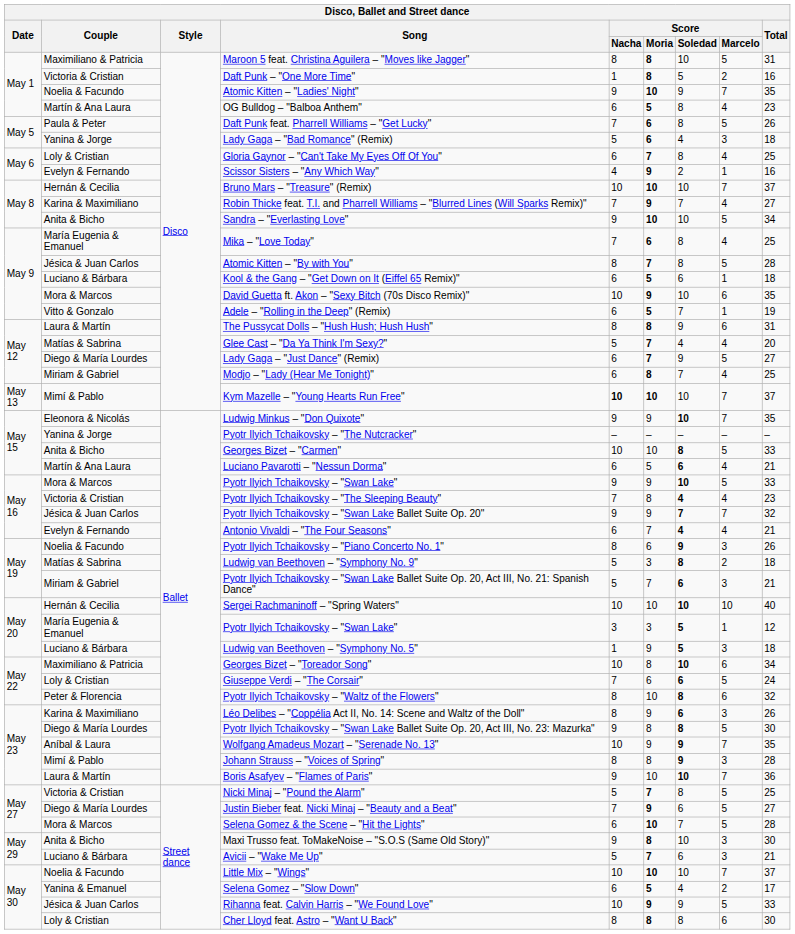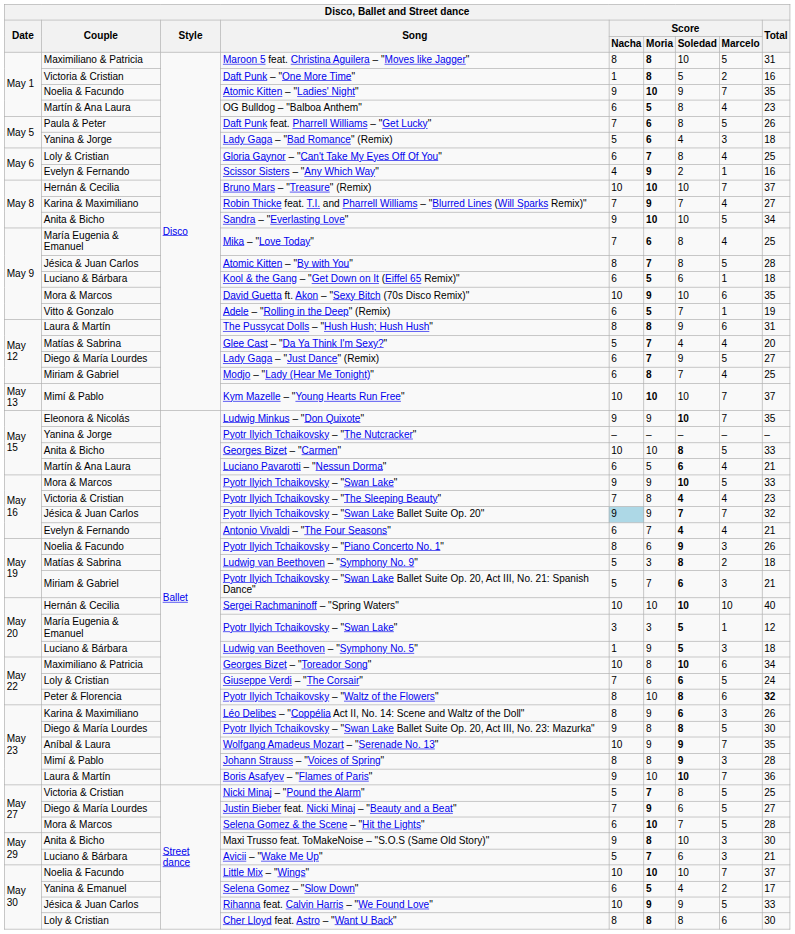(617, 397) bold -> (617, 397) normal
(614, 514) no background -> (614, 514) lightblue background
(770, 697) normal -> (770, 697) bold
